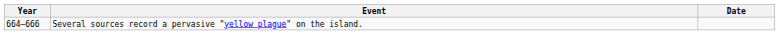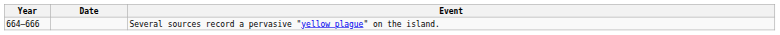columns swapped: (736, 11) <-> (374, 11)
